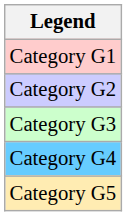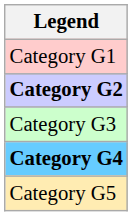(63, 90) normal -> (66, 90) bold
(63, 158) normal -> (66, 158) bold
